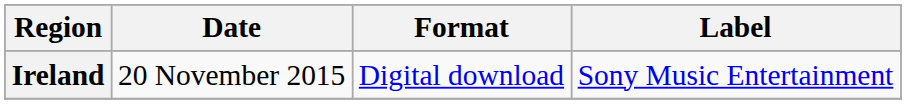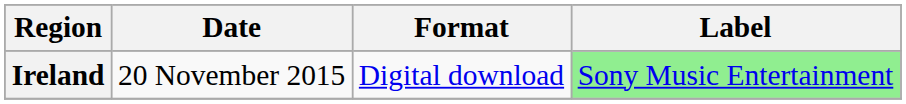(735, 74) no background -> (735, 74) lightgreen background
